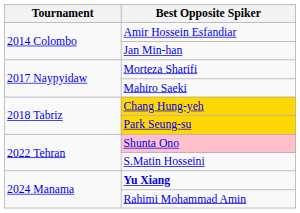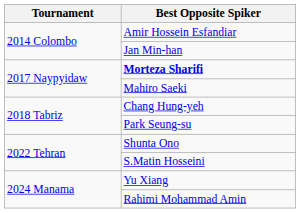(160, 69) normal -> (163, 69) bold
(164, 106) gold background -> (164, 106) no background
(157, 124) gold background -> (157, 124) no background
(151, 143) pink background -> (151, 143) no background
(147, 180) bold -> (146, 180) normal
